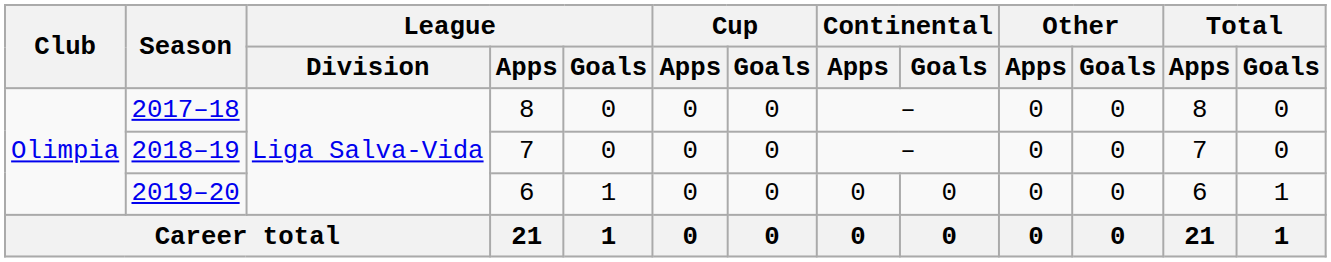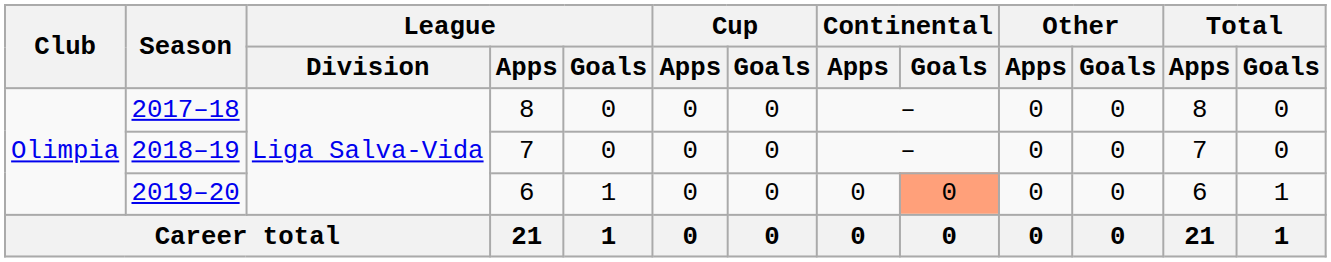(949, 194) no background -> (949, 194) lightsalmon background
